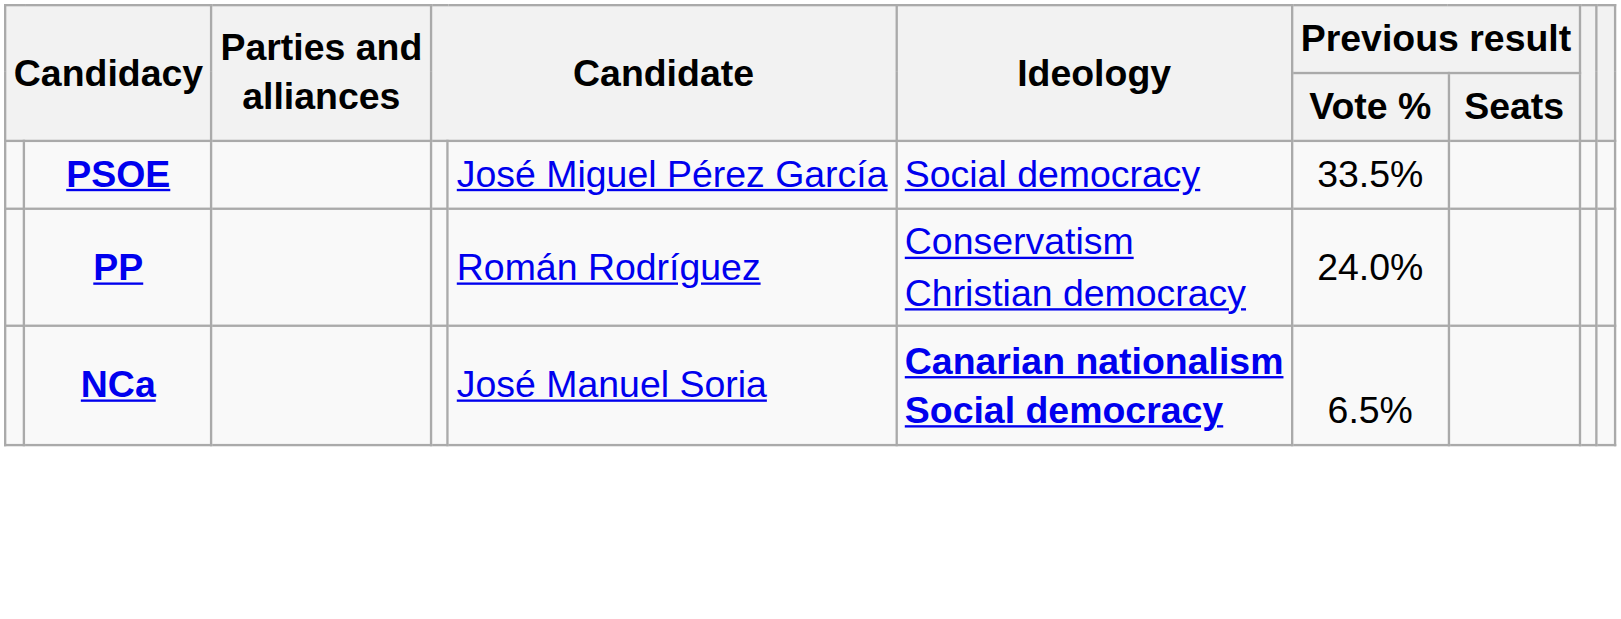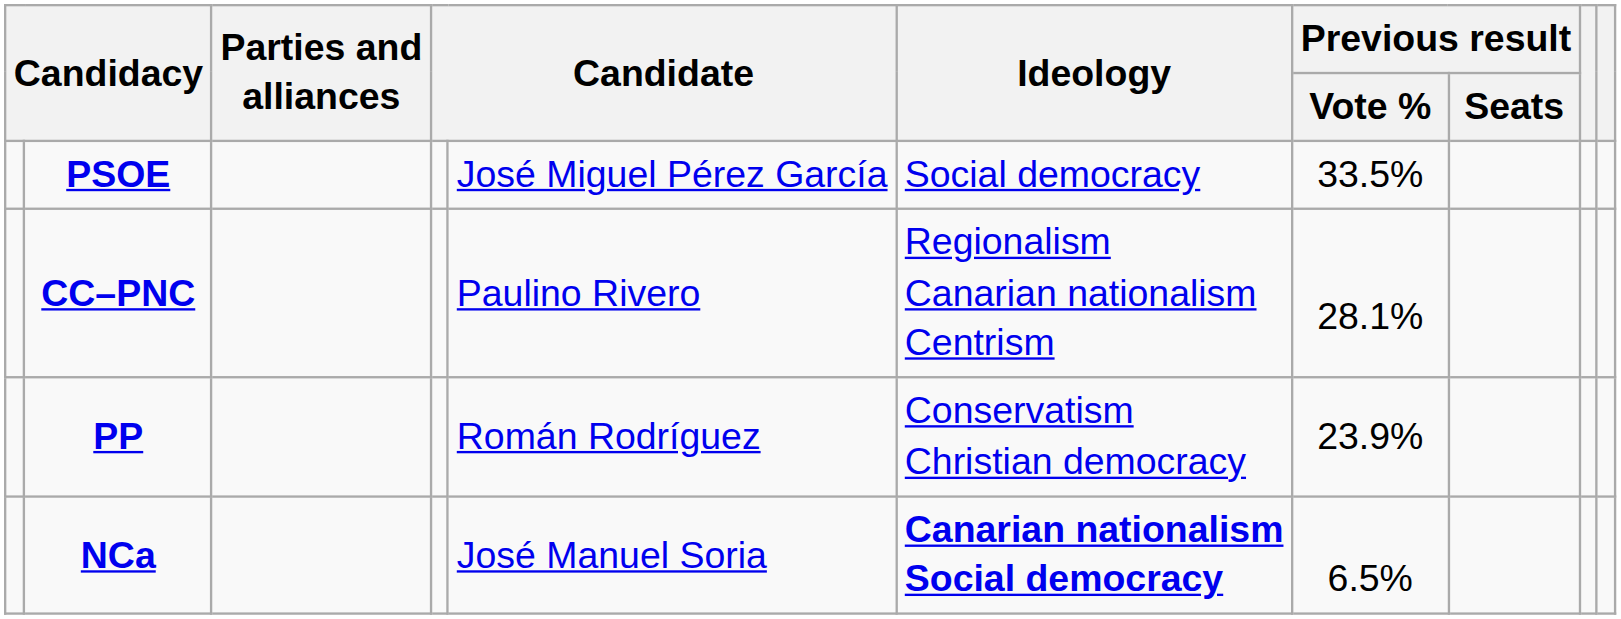+ row: (118, 292)
(1370, 267) 24.0% -> (1370, 436) 23.9%
